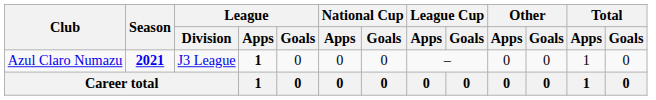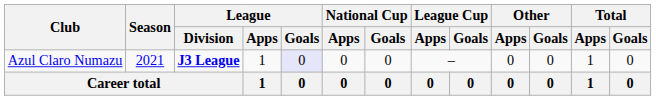(150, 60) bold -> (150, 60) normal
(207, 60) normal -> (209, 60) bold
(258, 60) bold -> (262, 60) normal
(298, 60) no background -> (302, 60) lavender background
